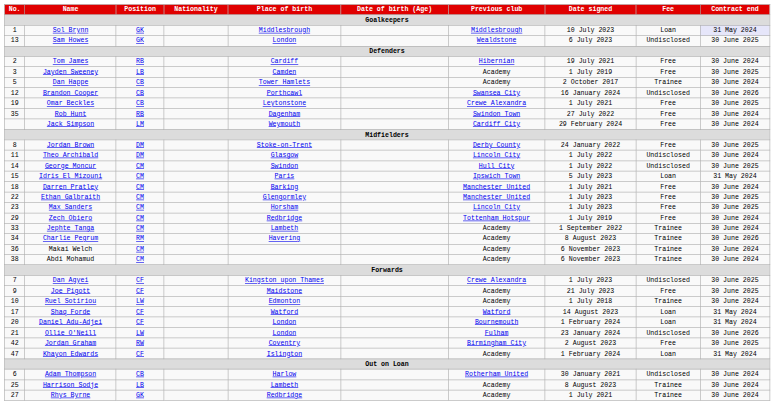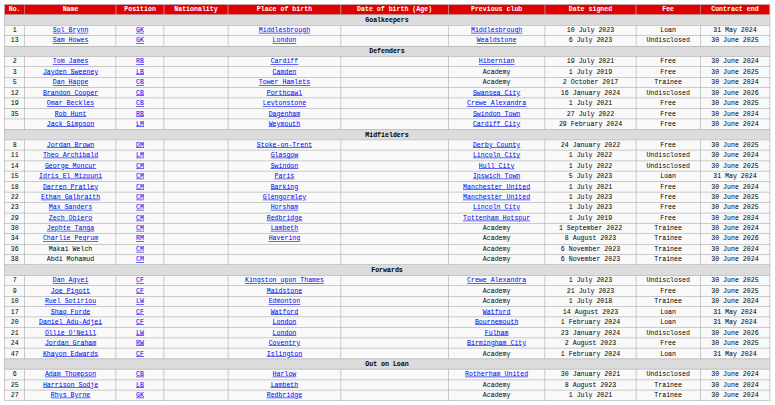(735, 30) lavender background -> (735, 30) no background
(140, 155) DM -> (140, 155) LM
(15, 228) 33 -> (15, 228) 30
(15, 343) 42 -> (15, 343) 24
